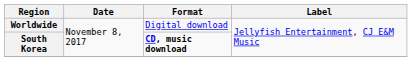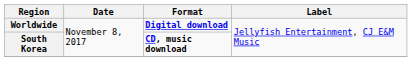(187, 25) normal -> (187, 25) bold
